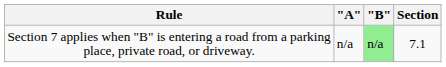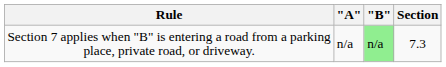(418, 43) 7.1 -> (418, 43) 7.3
